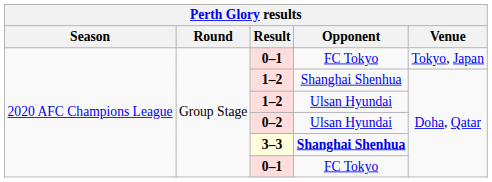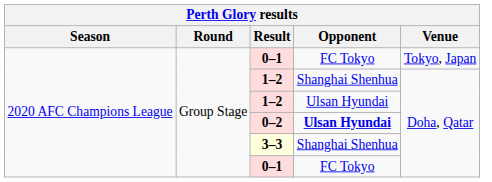(351, 123) normal -> (347, 123) bold
(351, 144) bold -> (347, 144) normal
